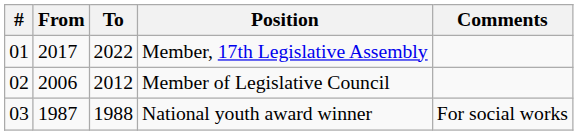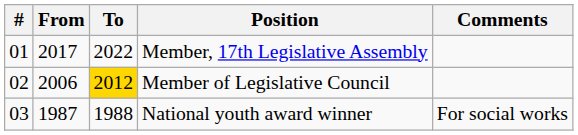(113, 82) no background -> (113, 82) gold background
